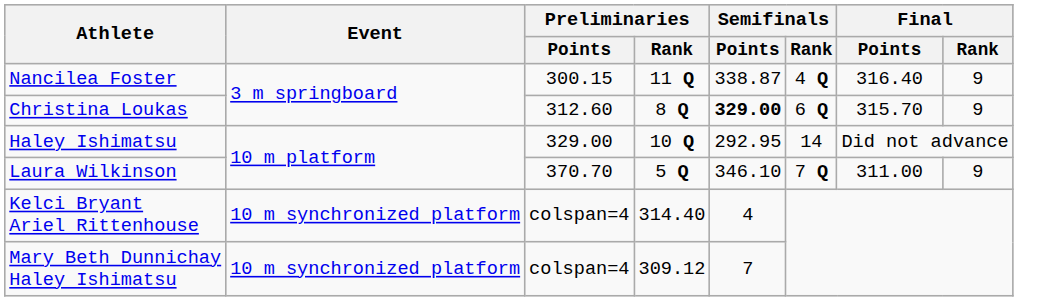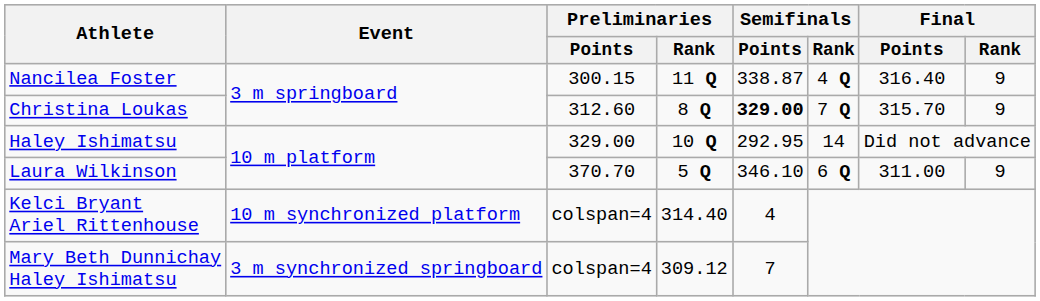(811, 110) 6 Q -> (834, 110) 7 Q
(811, 173) 7 Q -> (834, 173) 6 Q
(375, 269) 10 m synchronized platform -> (386, 269) 3 m synchronized springboard
